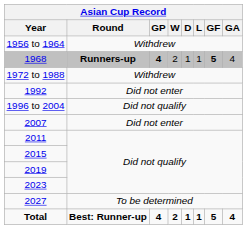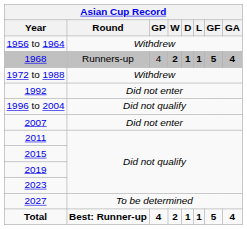(108, 59) bold -> (108, 59) normal
(159, 59) bold -> (159, 59) normal
(175, 59) normal -> (175, 59) bold
(188, 59) normal -> (188, 59) bold
(199, 59) normal -> (199, 59) bold
(232, 59) normal -> (232, 59) bold
